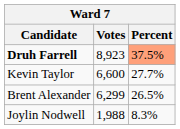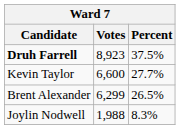(148, 54) lightsalmon background -> (148, 54) no background
